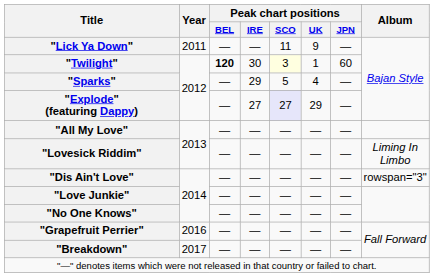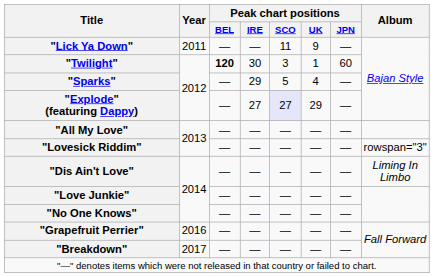(285, 63) lightyellow background -> (285, 63) no background
(395, 153) Liming In Limbo -> (395, 147) rowspan="3"
(395, 177) rowspan="3" -> (395, 171) Liming In Limbo
